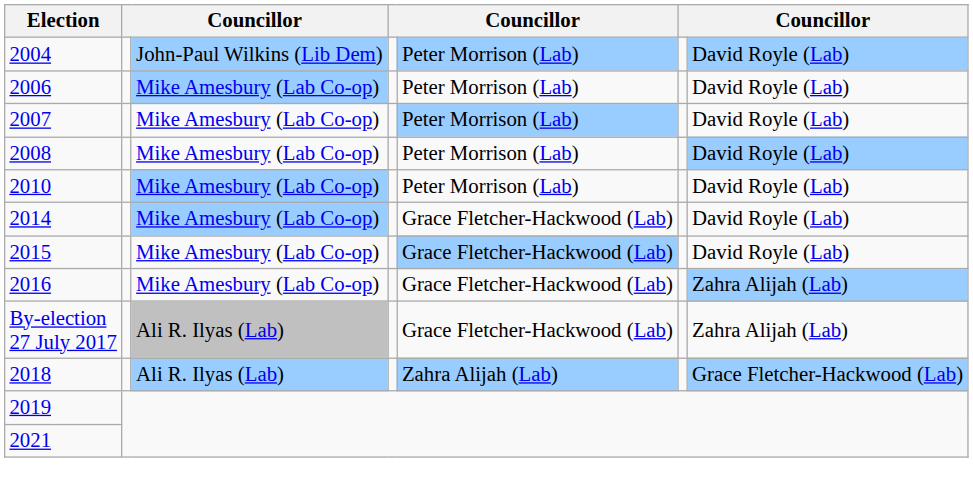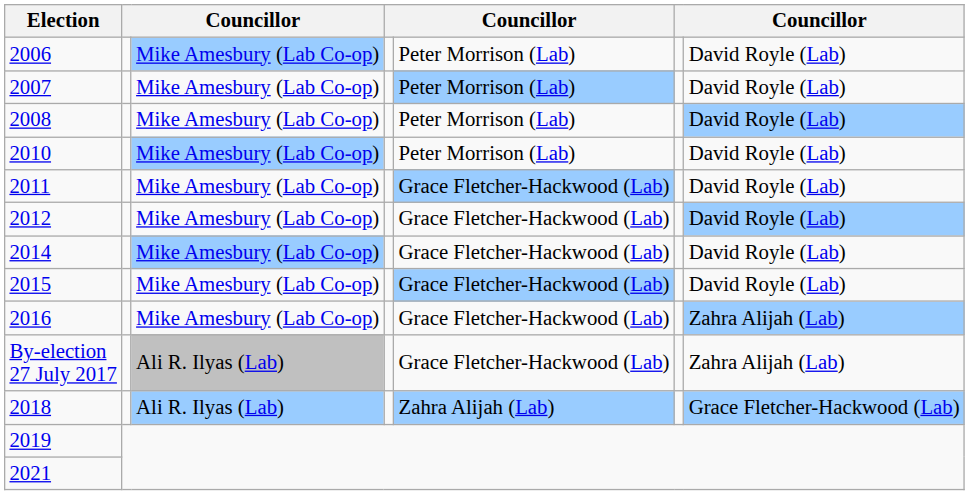- row: (30, 53)
+ row: (30, 185)
+ row: (30, 218)
